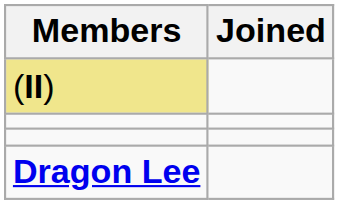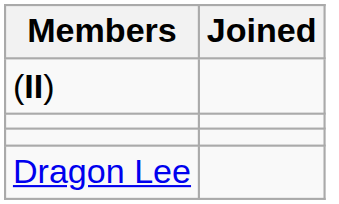(34, 85) khaki background -> (34, 85) no background
(107, 171) bold -> (102, 171) normal
